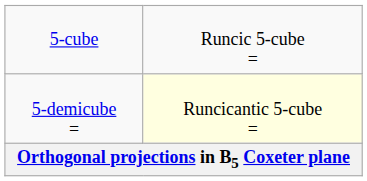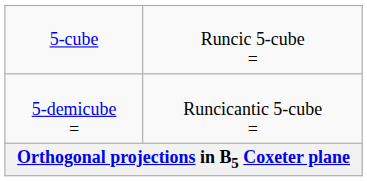(253, 118) lightyellow background -> (253, 118) no background
